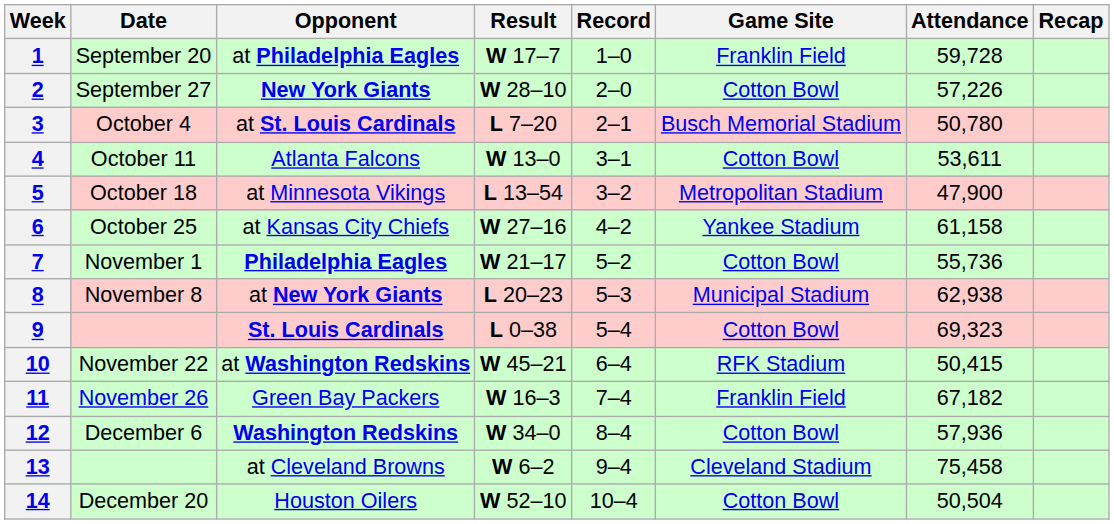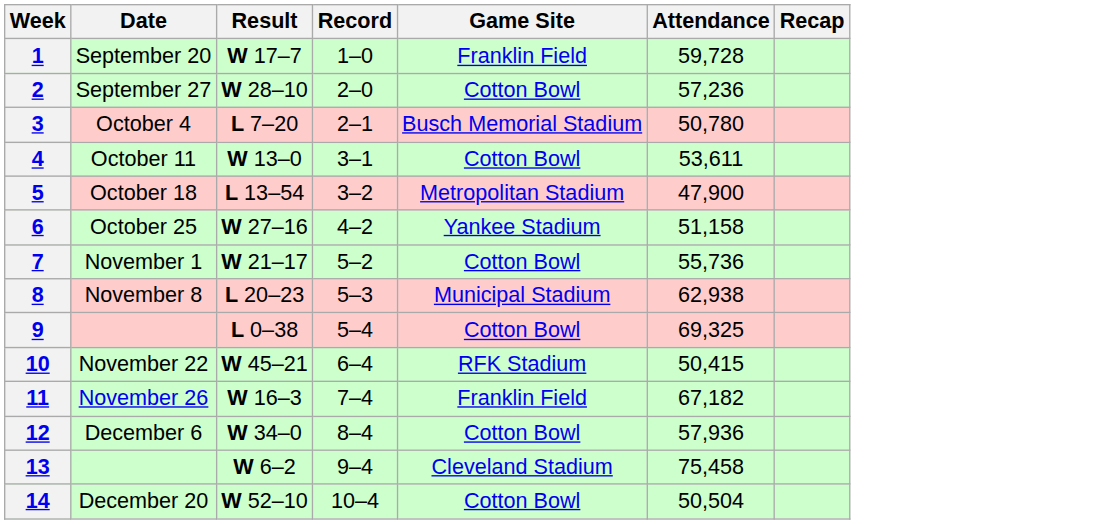- column: (346, 21)
(970, 90) 57,226 -> (711, 90) 57,236
(970, 227) 61,158 -> (711, 227) 51,158
(970, 329) 69,323 -> (711, 329) 69,325
